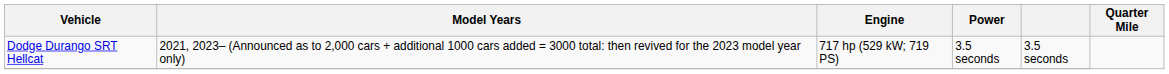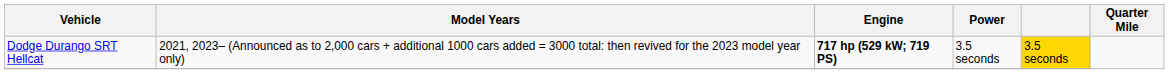(874, 52) normal -> (873, 52) bold
(1046, 52) no background -> (1046, 52) gold background
